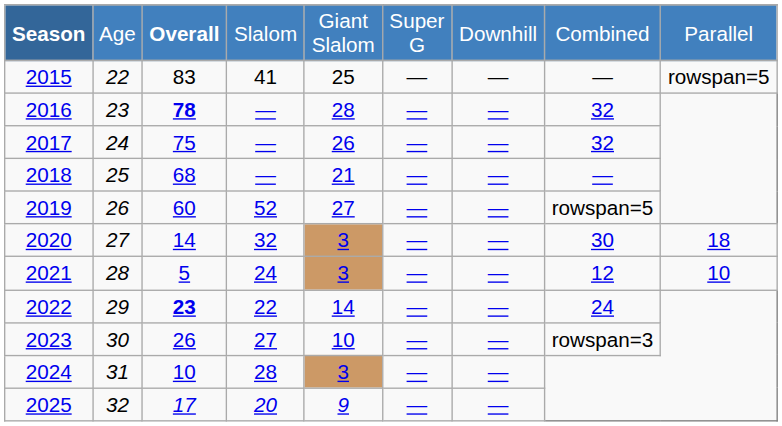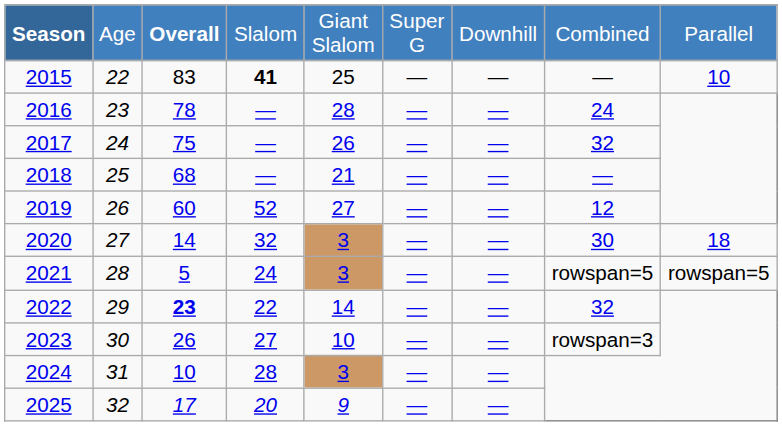(266, 77) normal -> (266, 77) bold
(719, 77) rowspan=5 -> (719, 77) 10
(184, 110) bold -> (184, 110) normal
(603, 110) 32 -> (603, 110) 24
(602, 208) rowspan=5 -> (603, 208) 12
(603, 273) 12 -> (602, 273) rowspan=5
(719, 273) 10 -> (719, 273) rowspan=5
(603, 306) 24 -> (603, 306) 32
